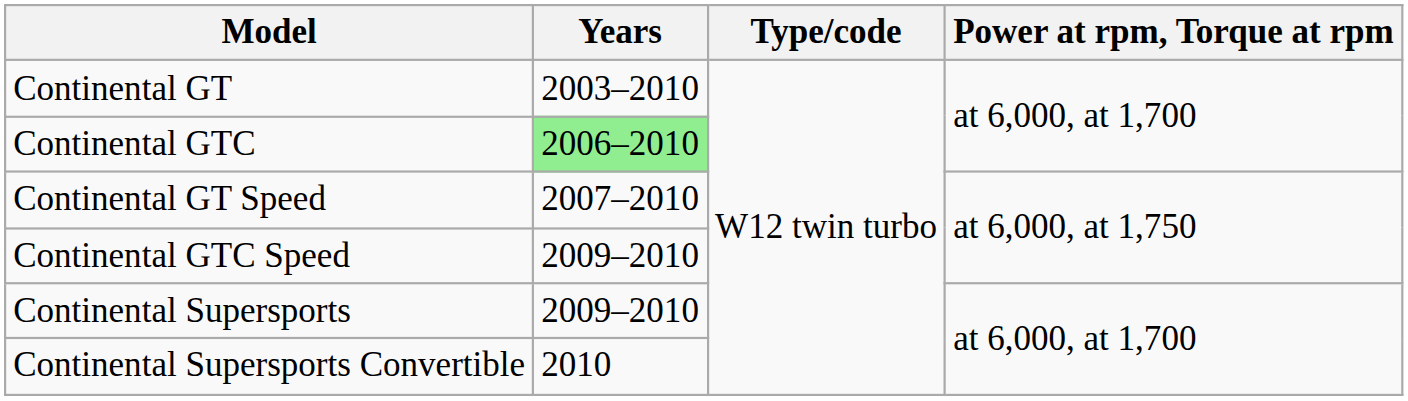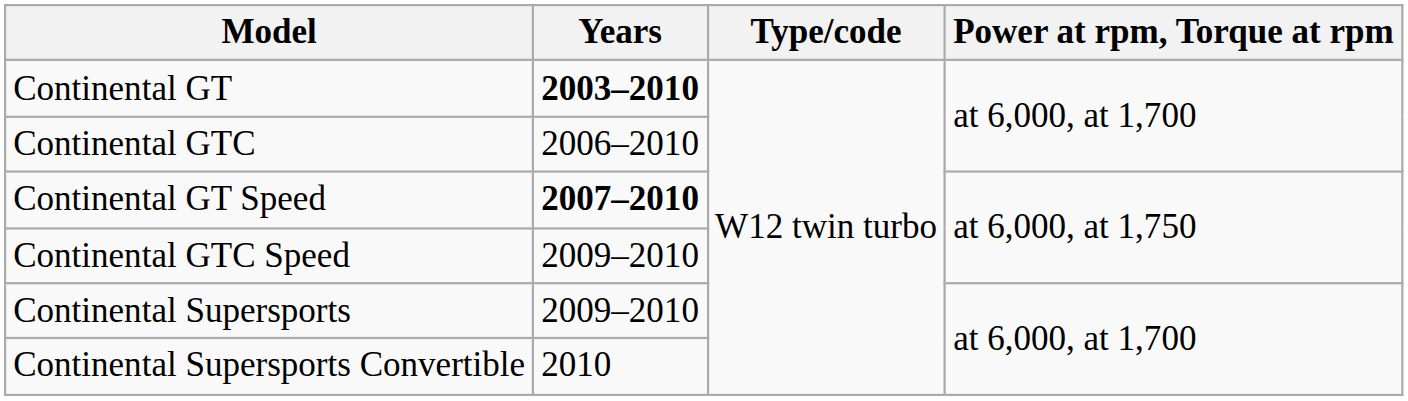(620, 87) normal -> (620, 87) bold
(620, 143) lightgreen background -> (620, 143) no background
(620, 198) normal -> (620, 198) bold
